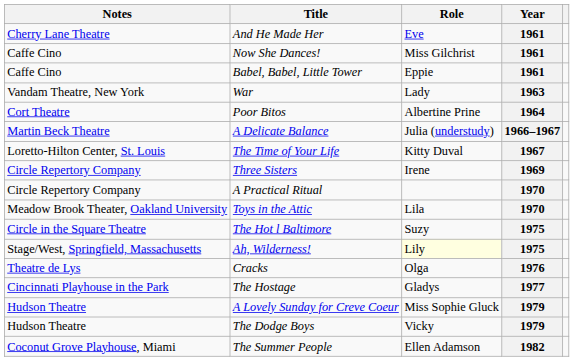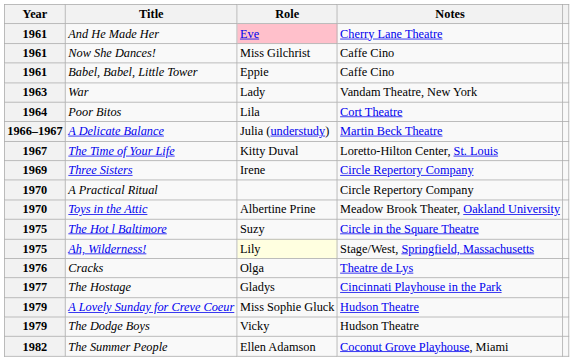columns swapped: (532, 14) <-> (117, 14)
(414, 33) no background -> (250, 33) pink background
(442, 111) Albertine Prine -> (250, 111) Lila
(414, 209) Lila -> (278, 209) Albertine Prine
